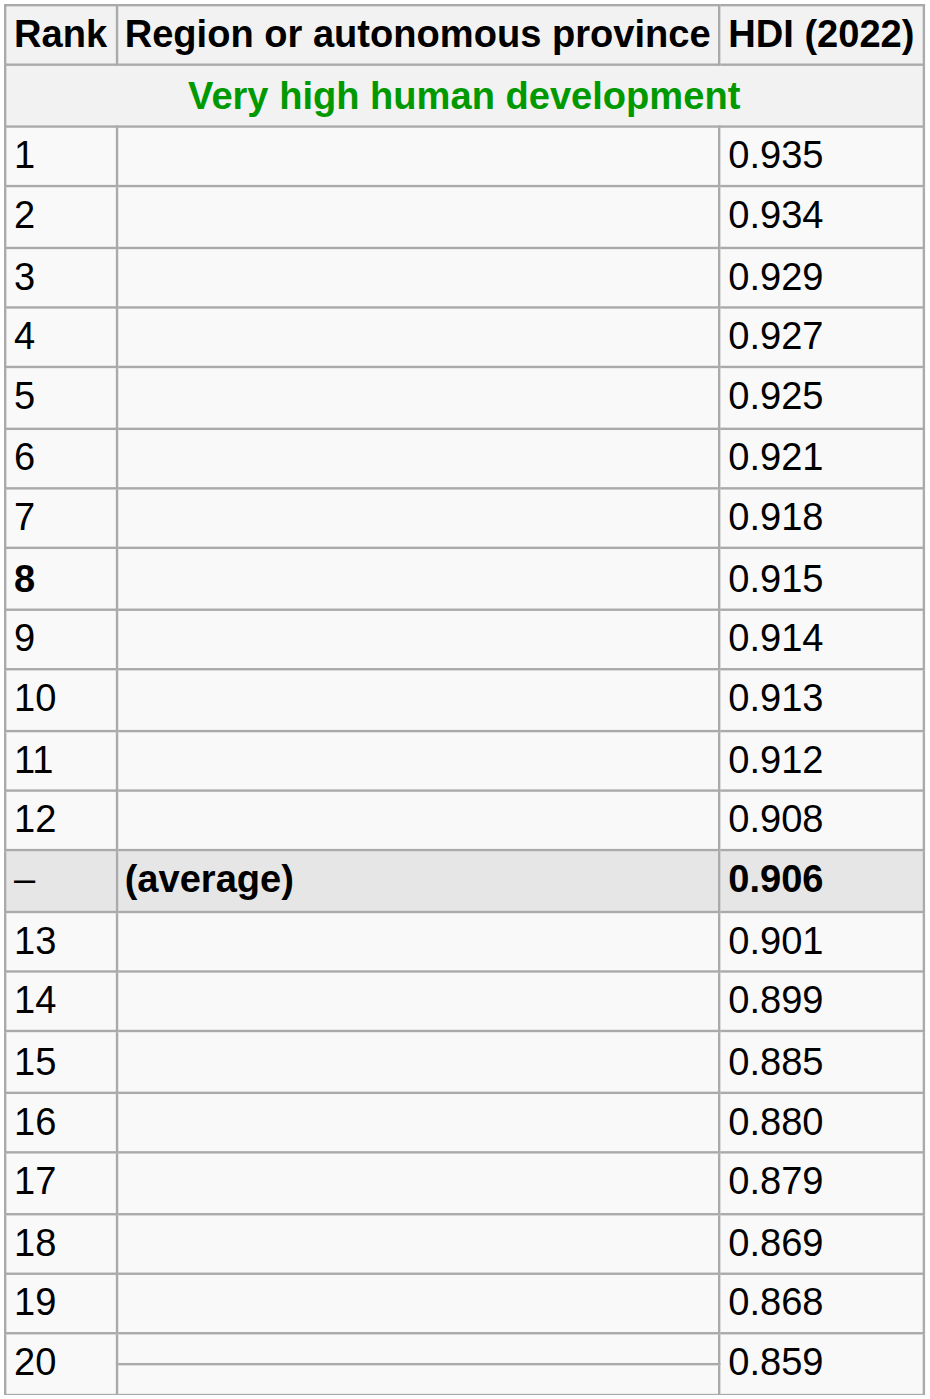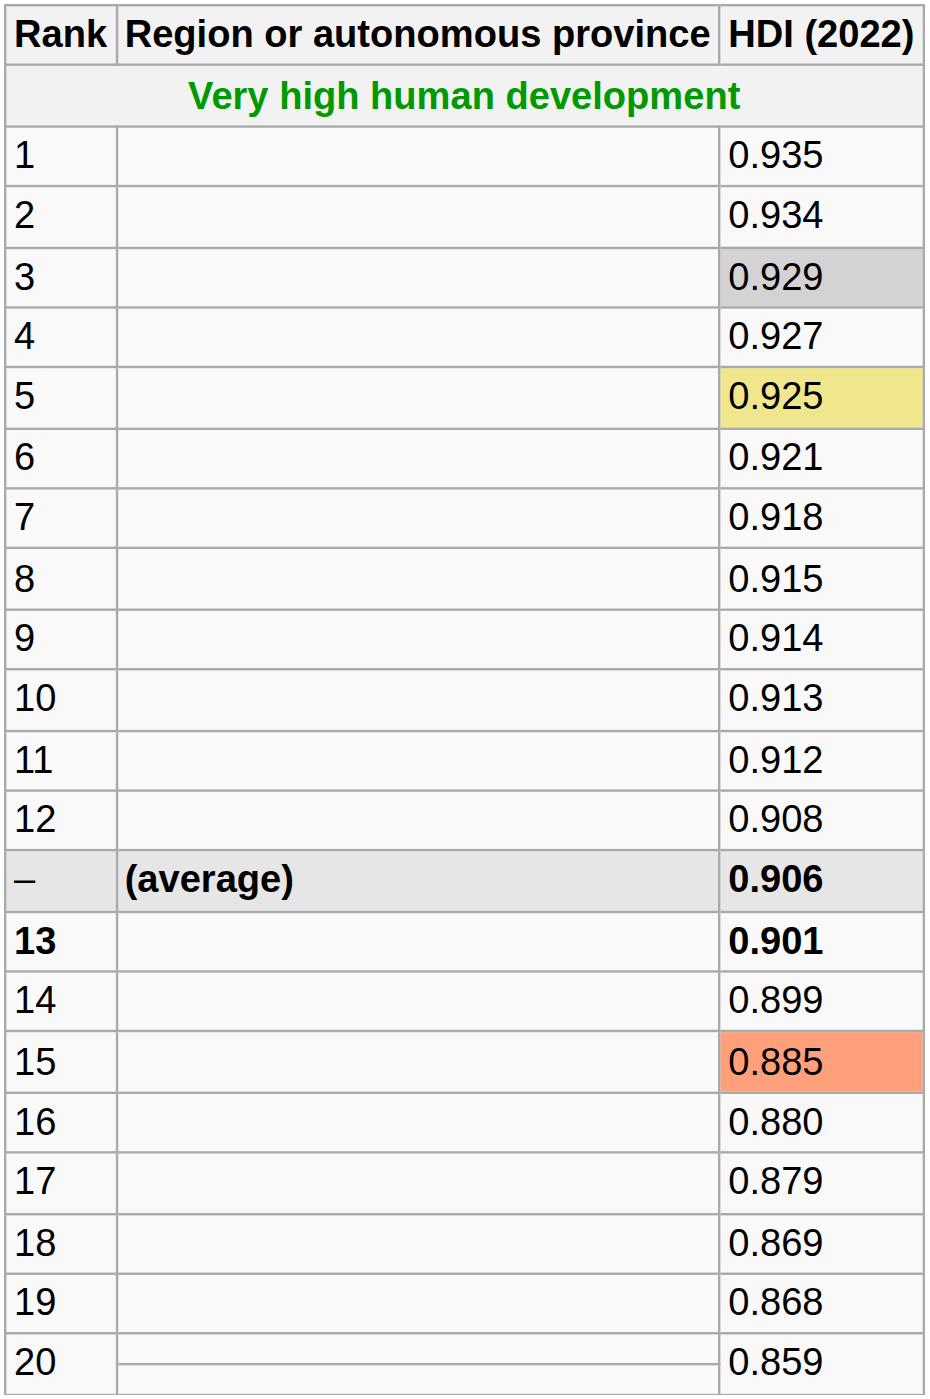(776, 276) no background -> (776, 276) lightgrey background
(776, 397) no background -> (776, 397) khaki background
(25, 578) bold -> (25, 578) normal
(35, 940) normal -> (35, 940) bold
(776, 940) normal -> (776, 940) bold
(776, 1061) no background -> (776, 1061) lightsalmon background
